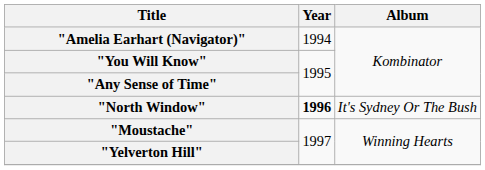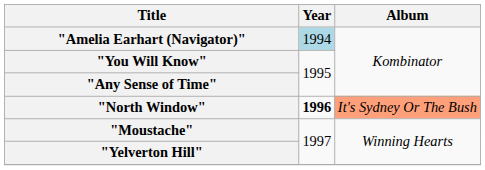(317, 38) no background -> (317, 38) lightblue background
(407, 107) no background -> (407, 107) lightsalmon background
